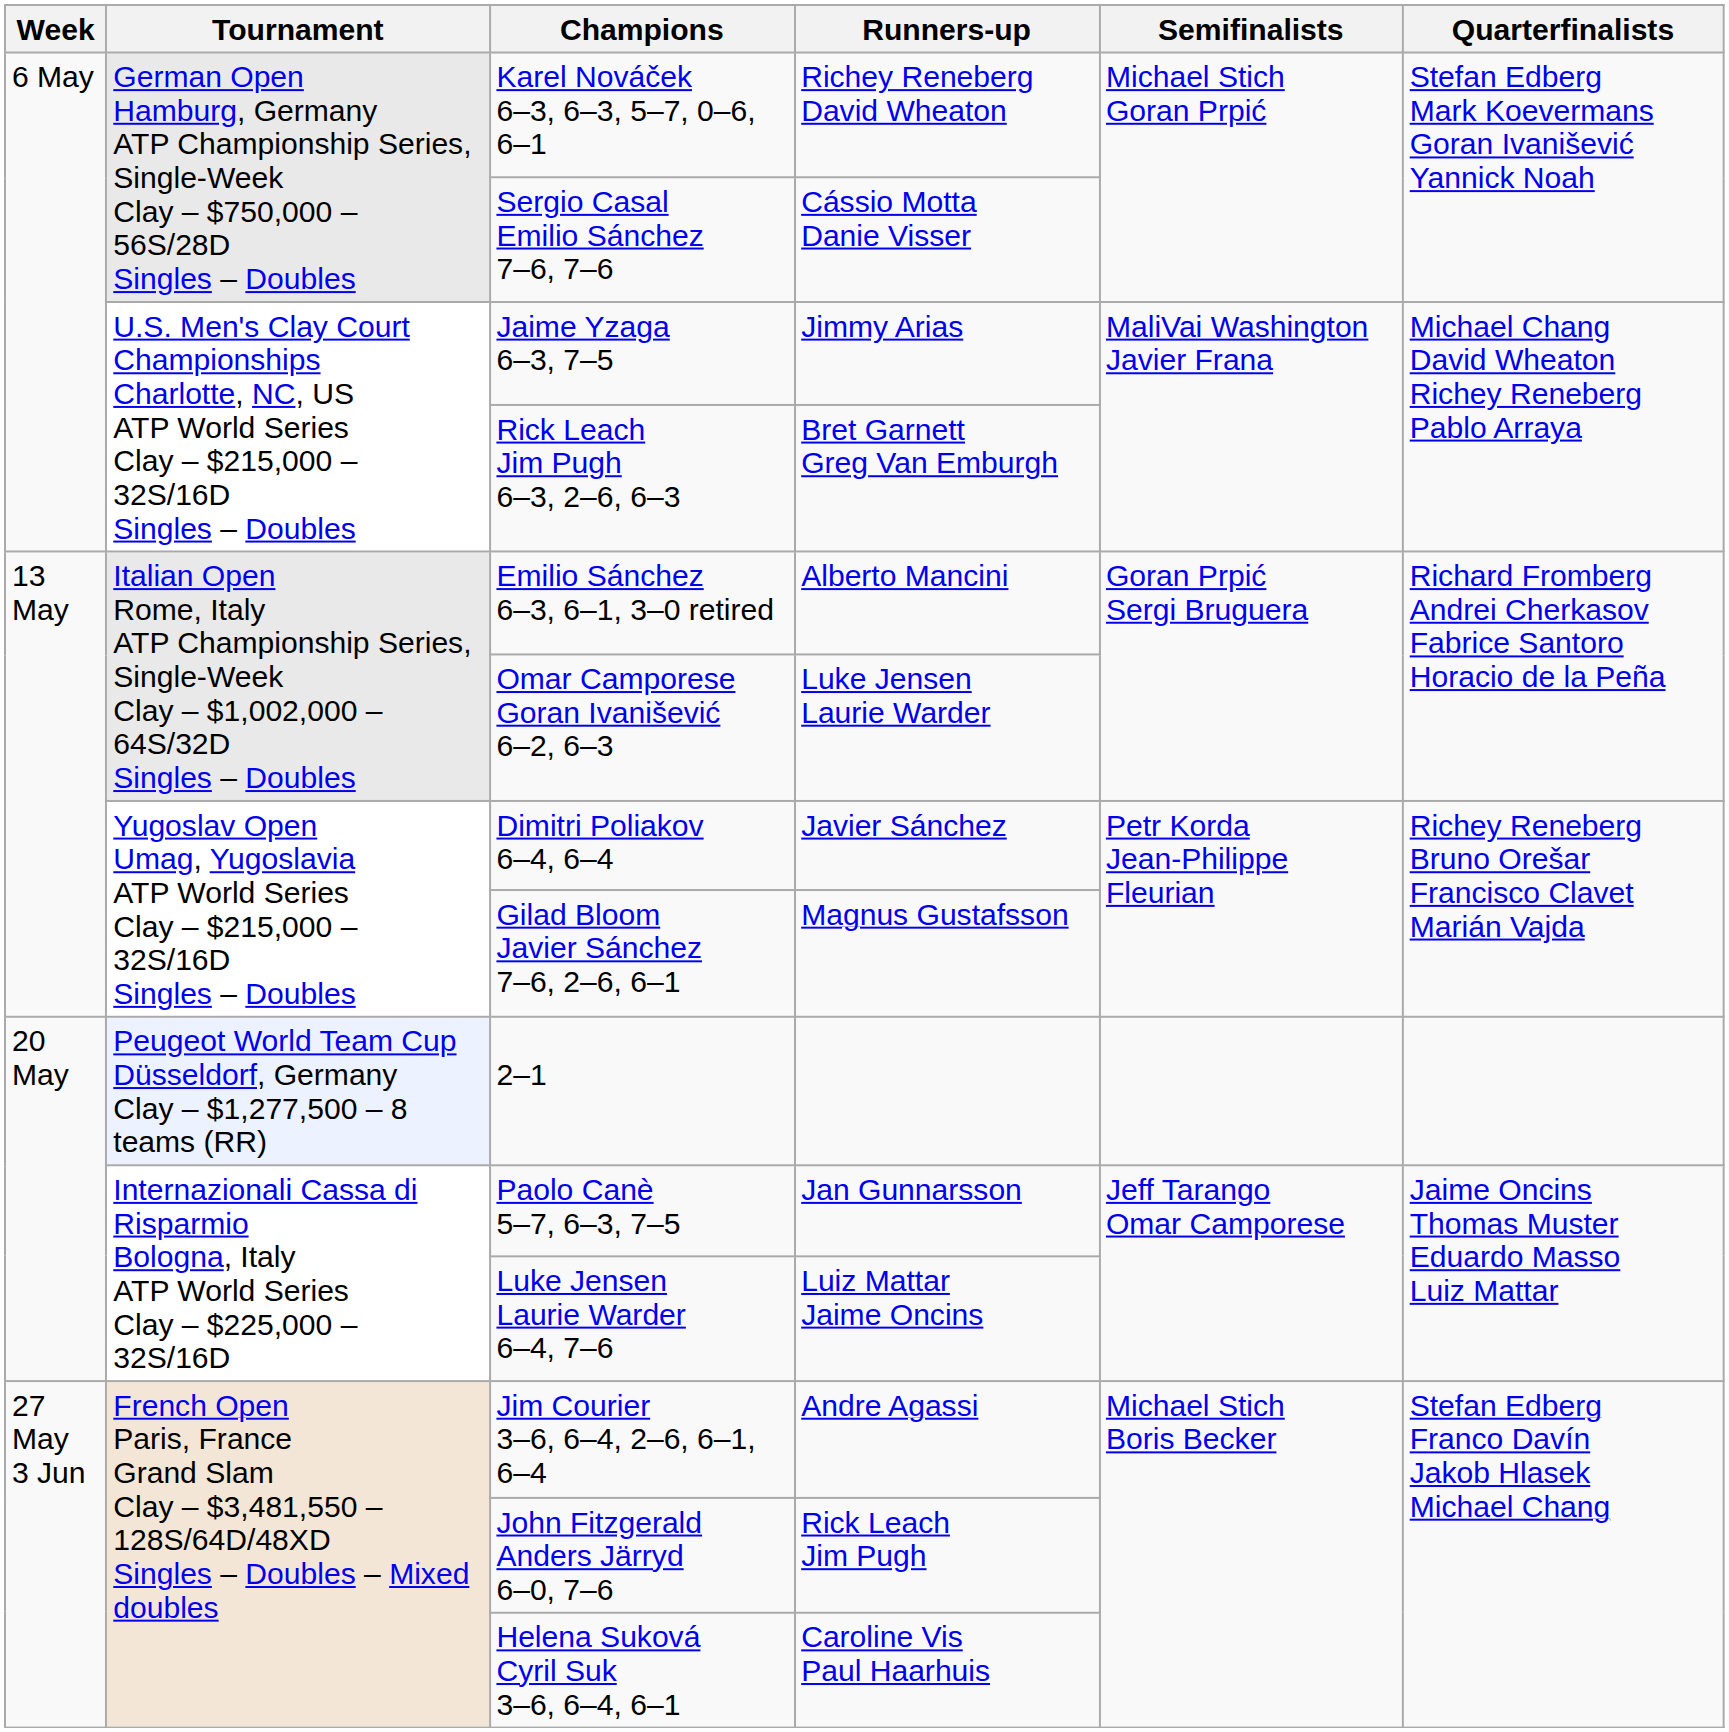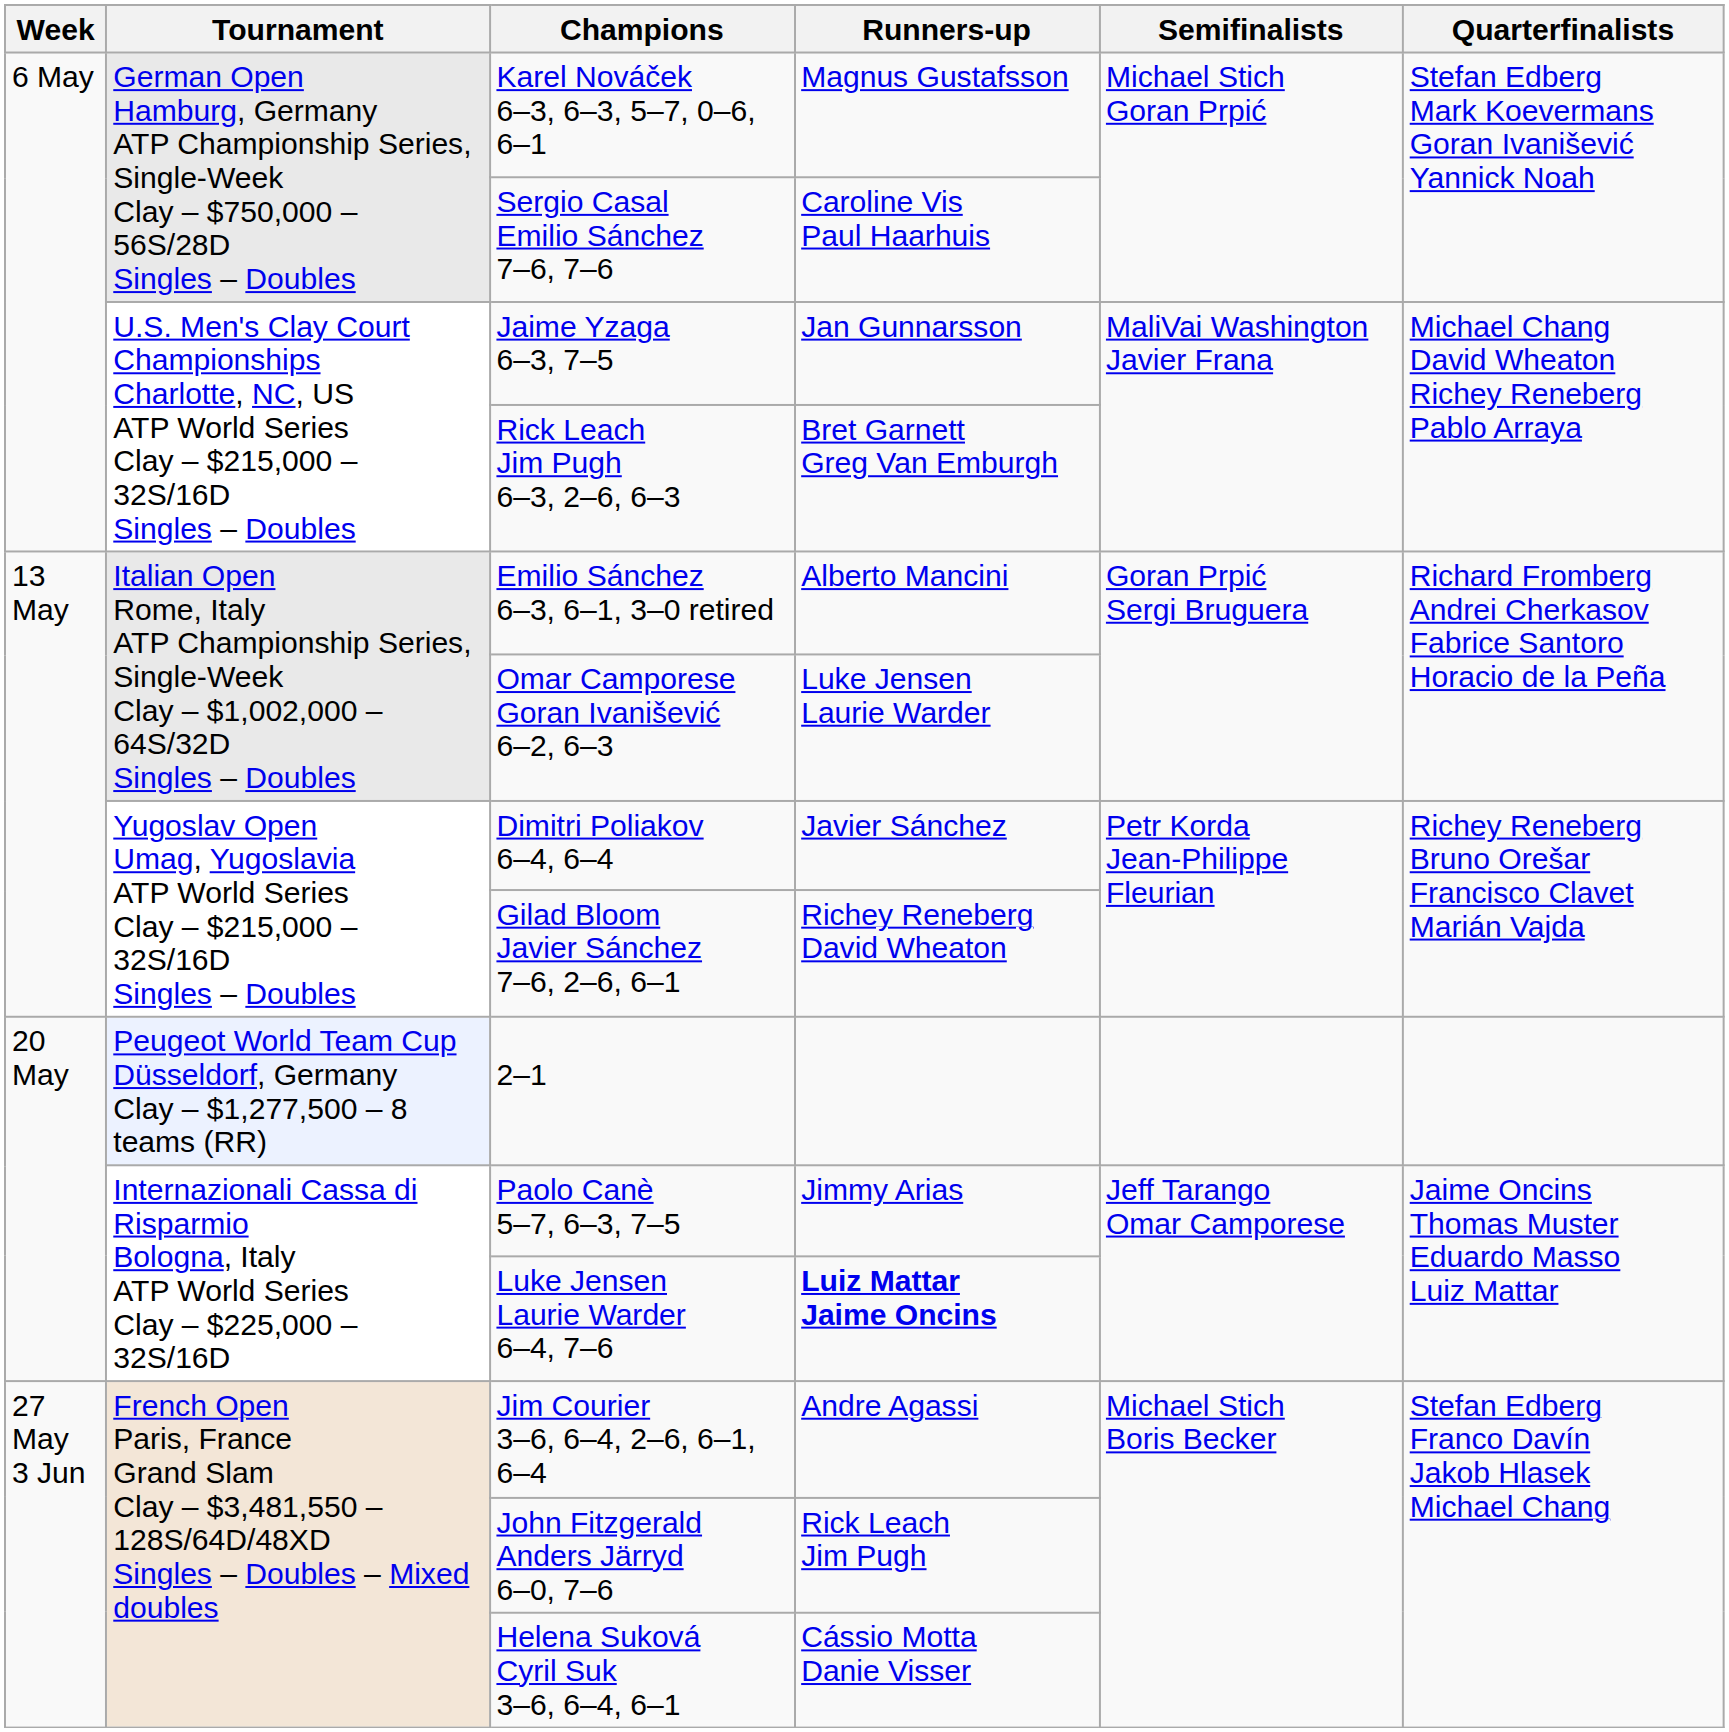(917, 93) Richey Reneberg David Wheaton -> (935, 77) Magnus Gustafsson
(889, 218) Cássio Motta Danie Visser -> (896, 218) Caroline Vis Paul Haarhuis
(882, 326) Jimmy Arias -> (912, 326) Jan Gunnarsson
(935, 915) Magnus Gustafsson -> (917, 932) Richey Reneberg David Wheaton
(912, 1190) Jan Gunnarsson -> (882, 1190) Jimmy Arias
(892, 1296) normal -> (899, 1296) bold
(896, 1653) Caroline Vis Paul Haarhuis -> (889, 1653) Cássio Motta Danie Visser
